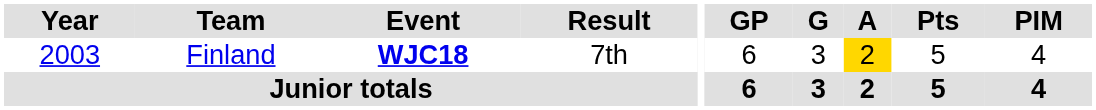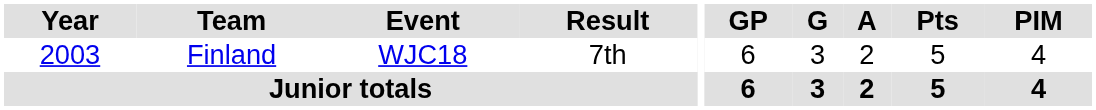(423, 54) bold -> (423, 54) normal
(867, 54) gold background -> (867, 54) no background
